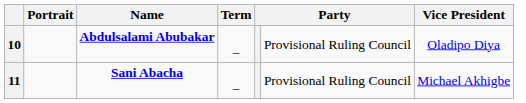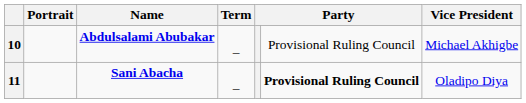(464, 44) Oladipo Diya -> (472, 44) Michael Akhigbe
(337, 80) normal -> (341, 80) bold
(464, 80) Michael Akhigbe -> (472, 80) Oladipo Diya
